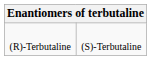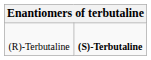(111, 46) normal -> (110, 45) bold
